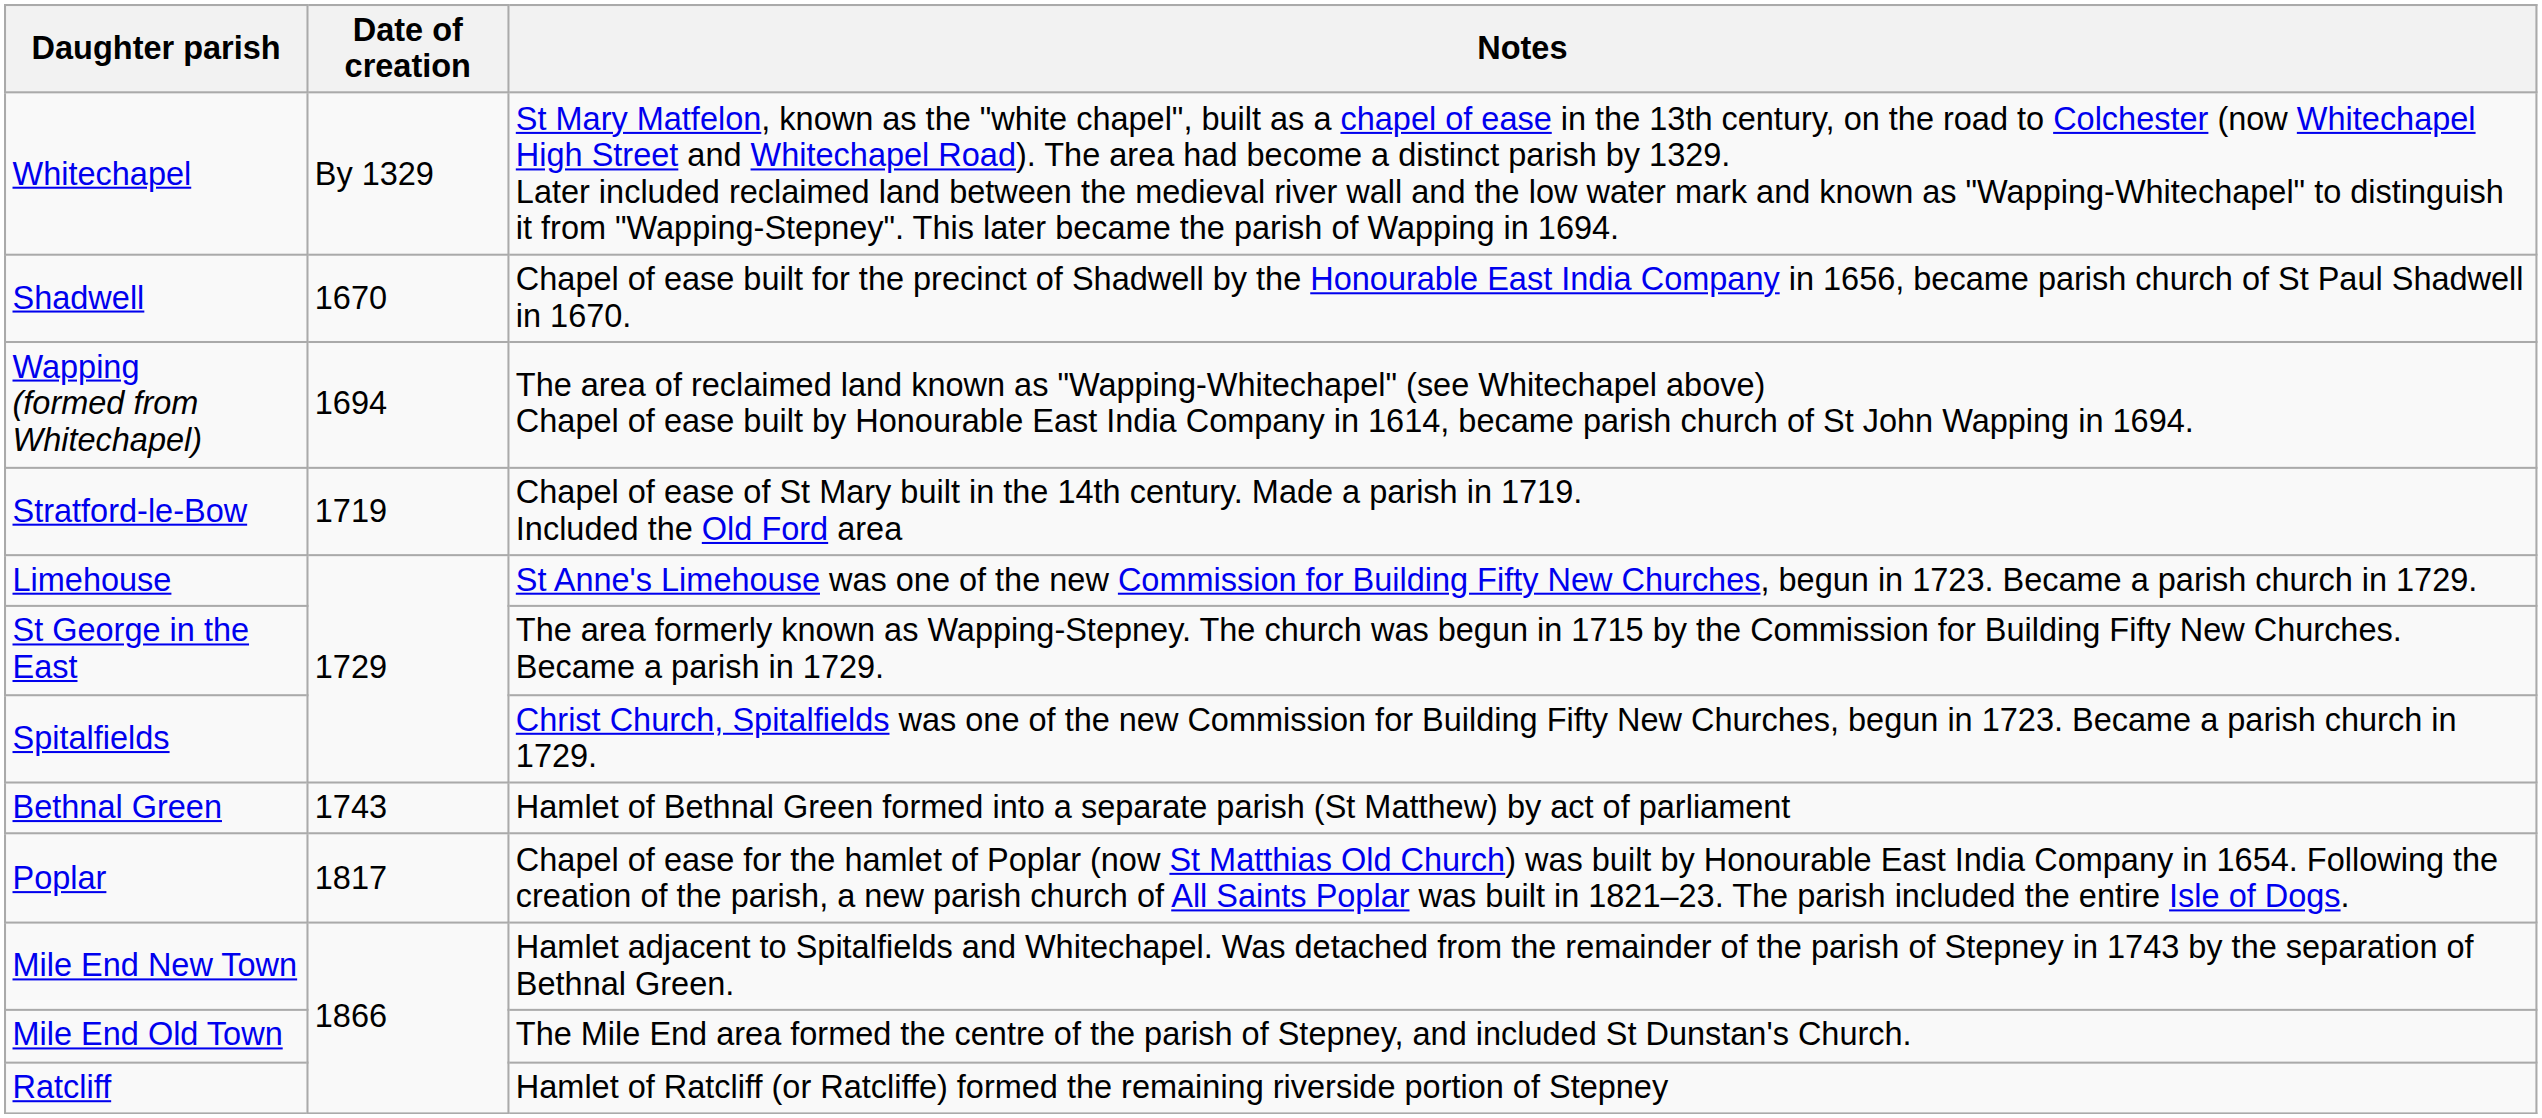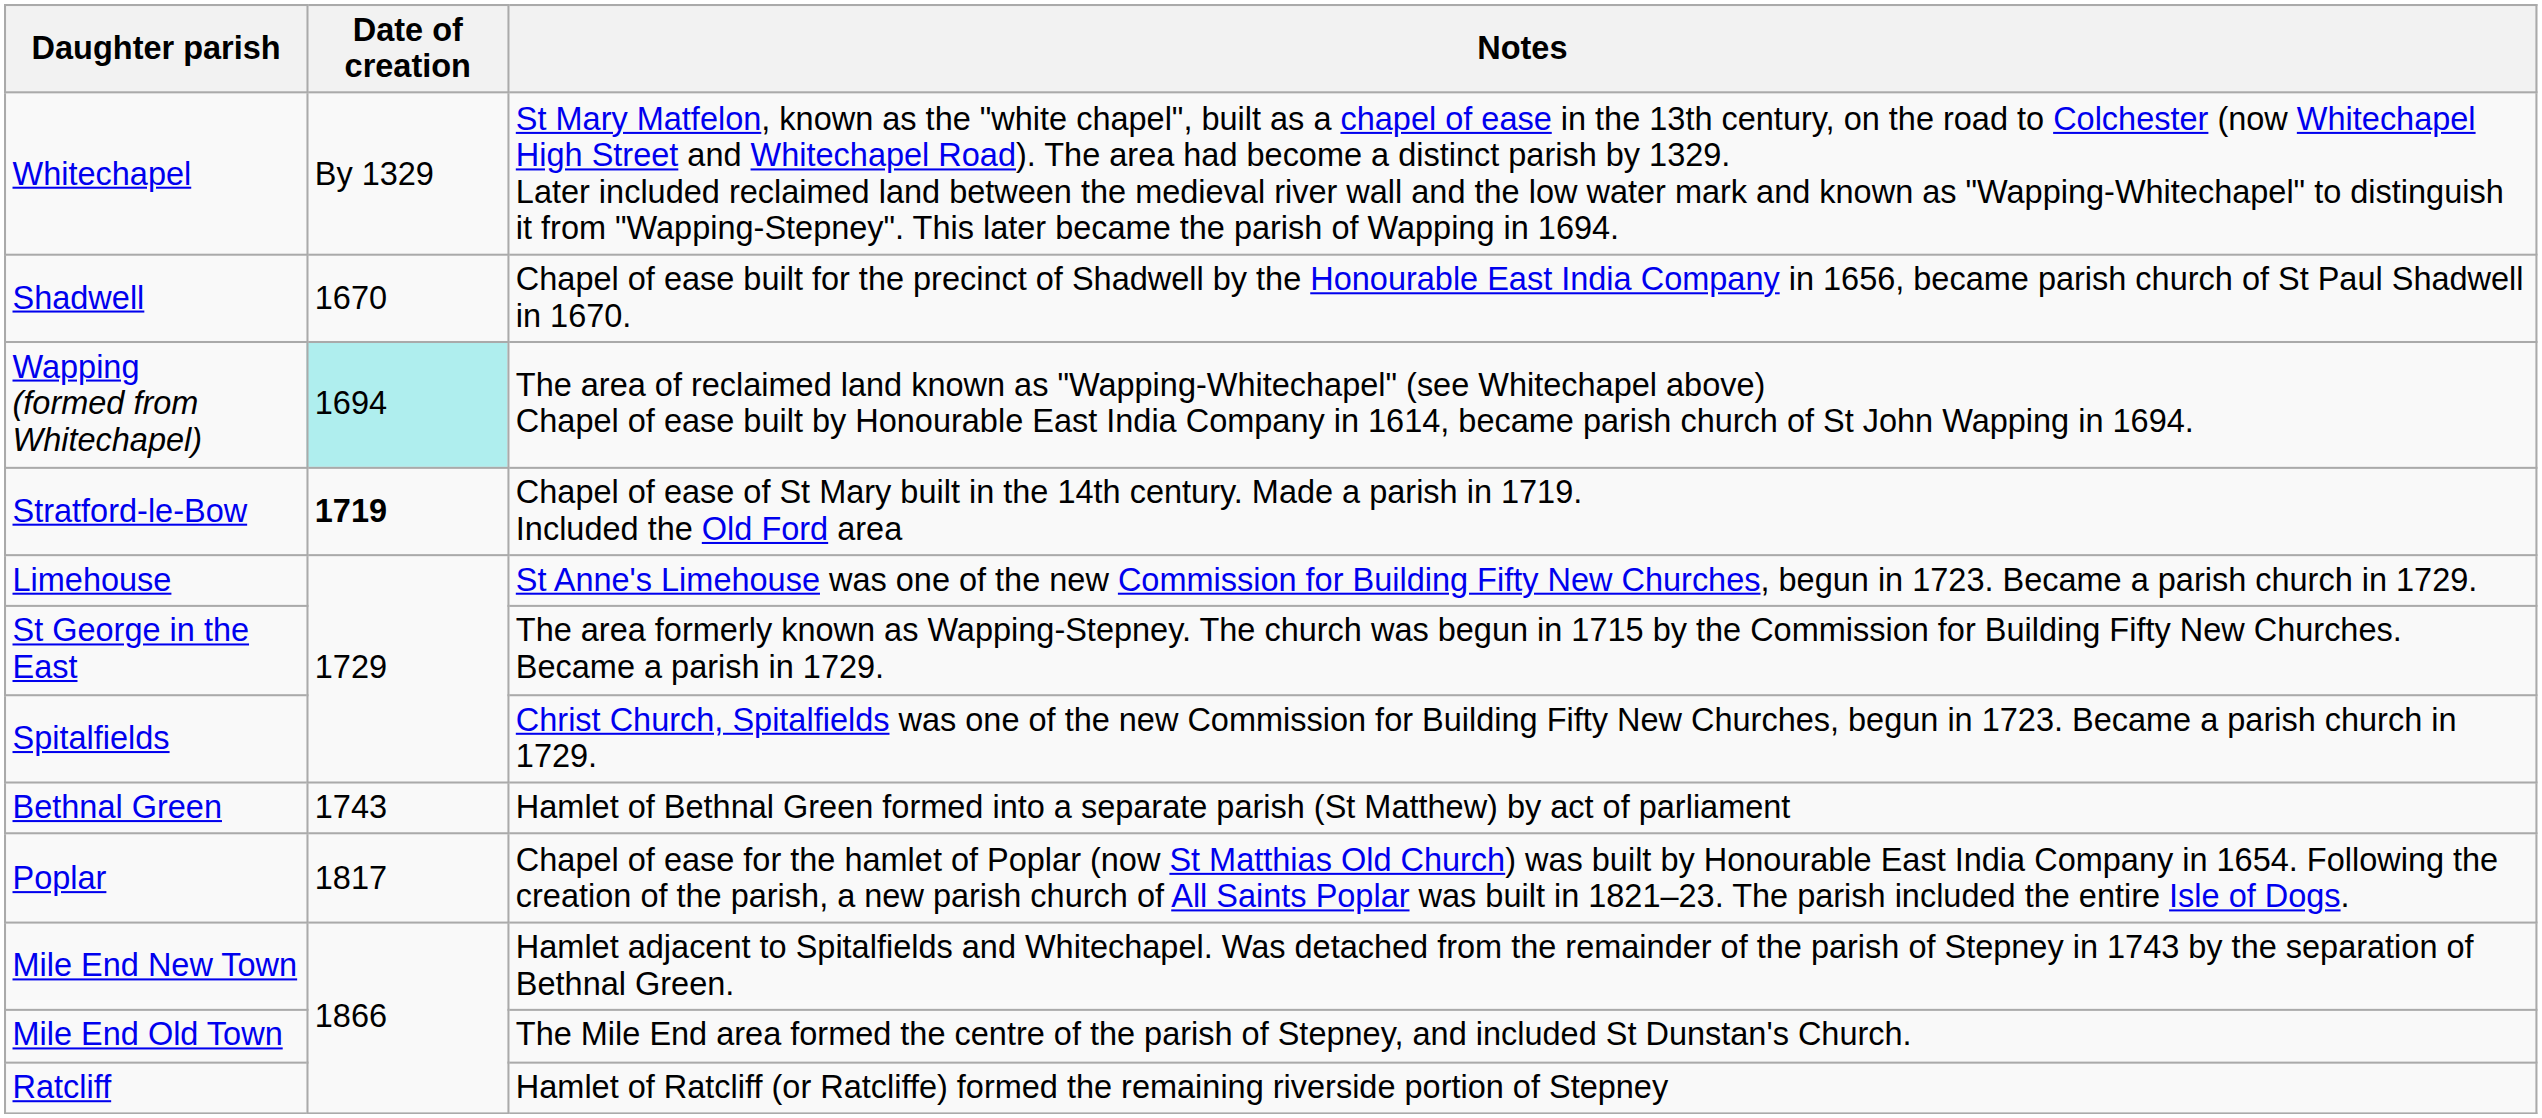(351, 404) no background -> (351, 404) paleturquoise background
(351, 510) normal -> (351, 510) bold
